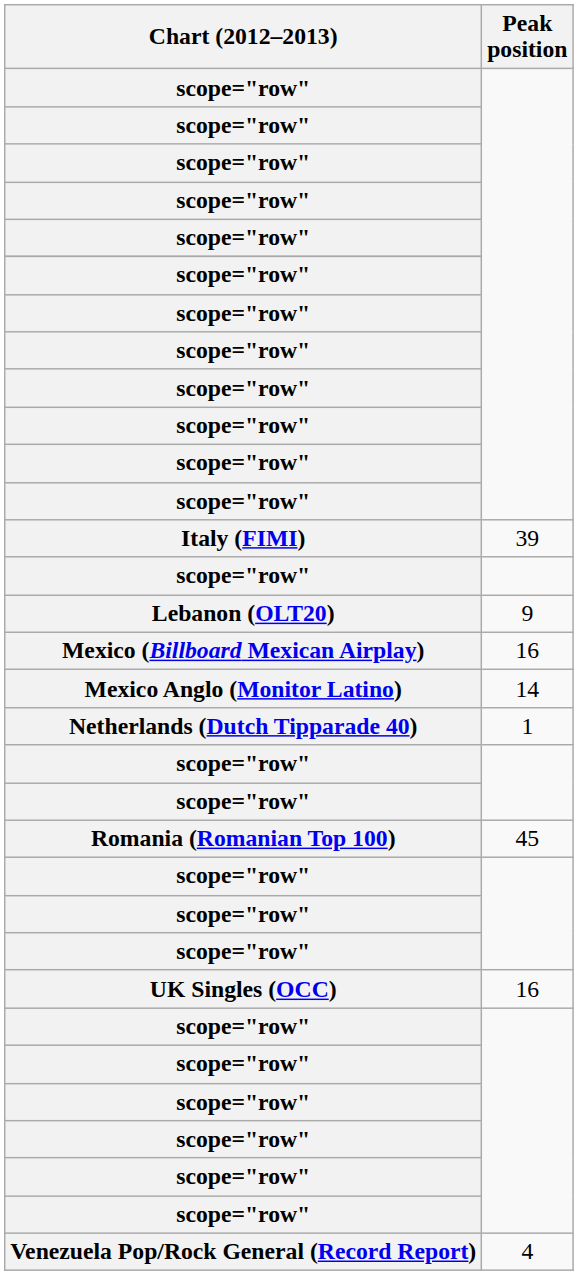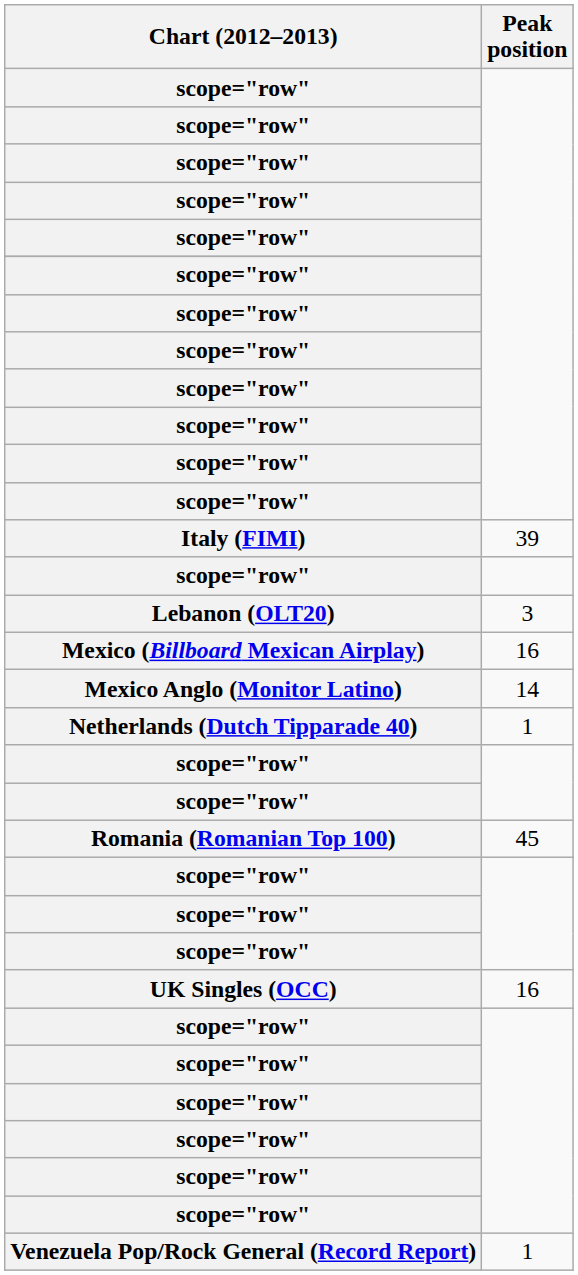(527, 613) 9 -> (527, 613) 3
(527, 1251) 4 -> (527, 1251) 1
